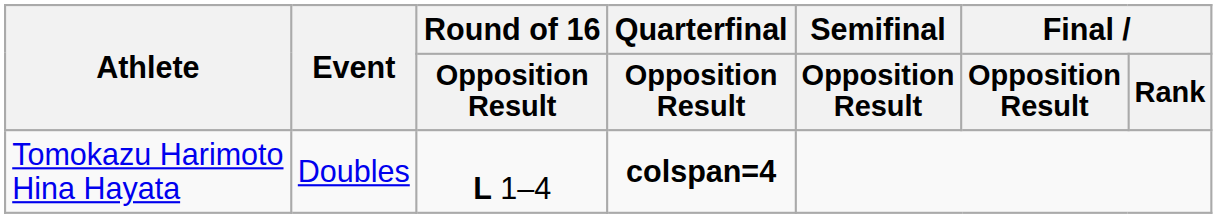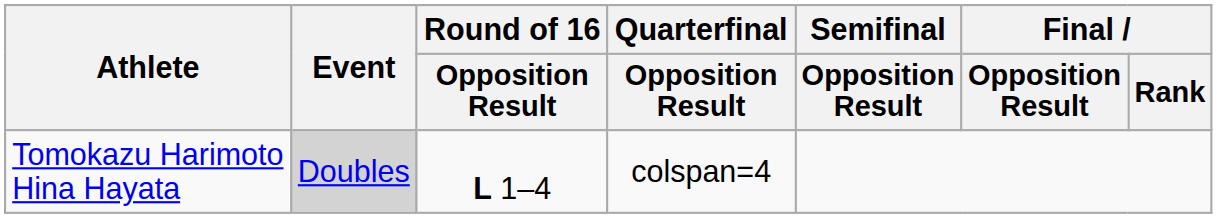(354, 172) no background -> (354, 172) lightgrey background
(701, 172) bold -> (701, 172) normal
